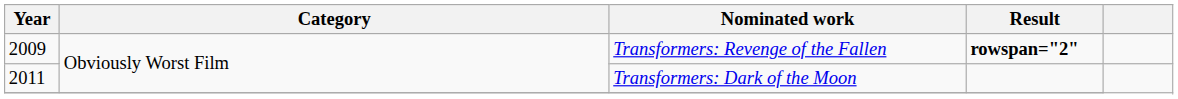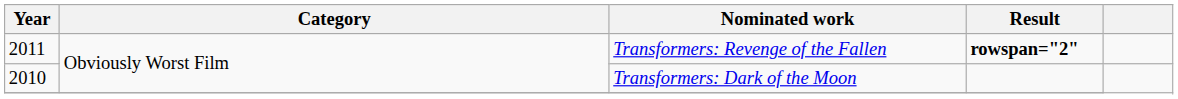(27, 48) 2009 -> (27, 48) 2011
(27, 78) 2011 -> (27, 78) 2010
